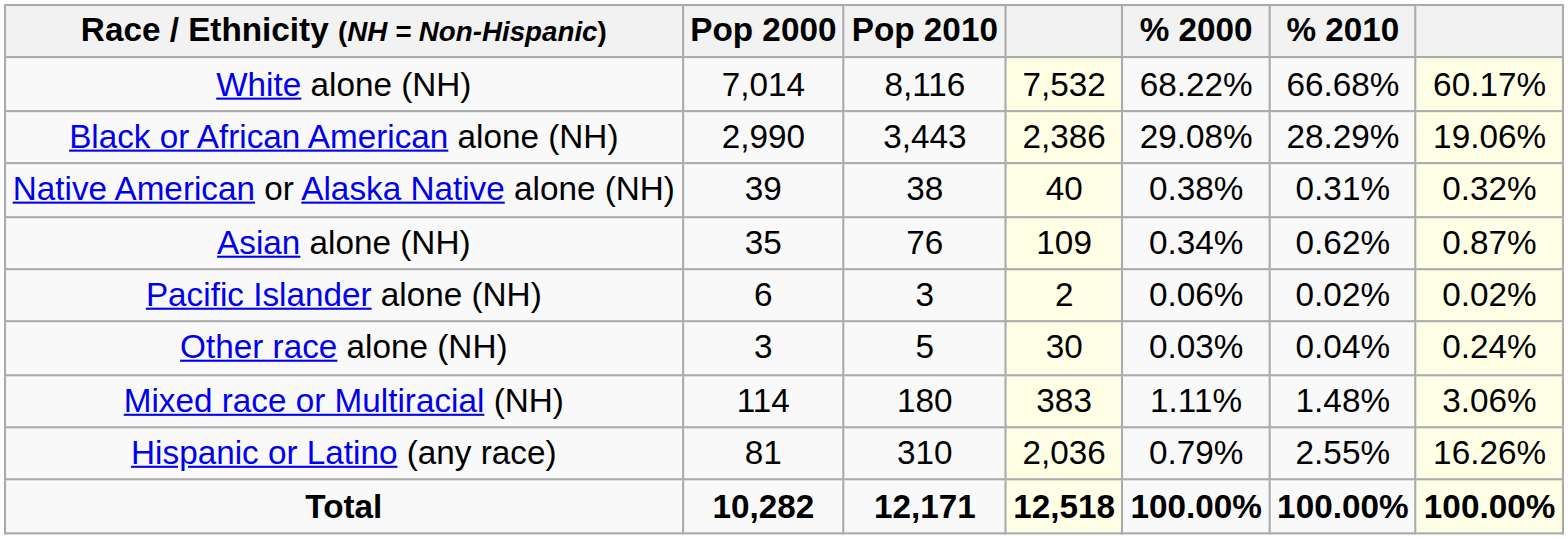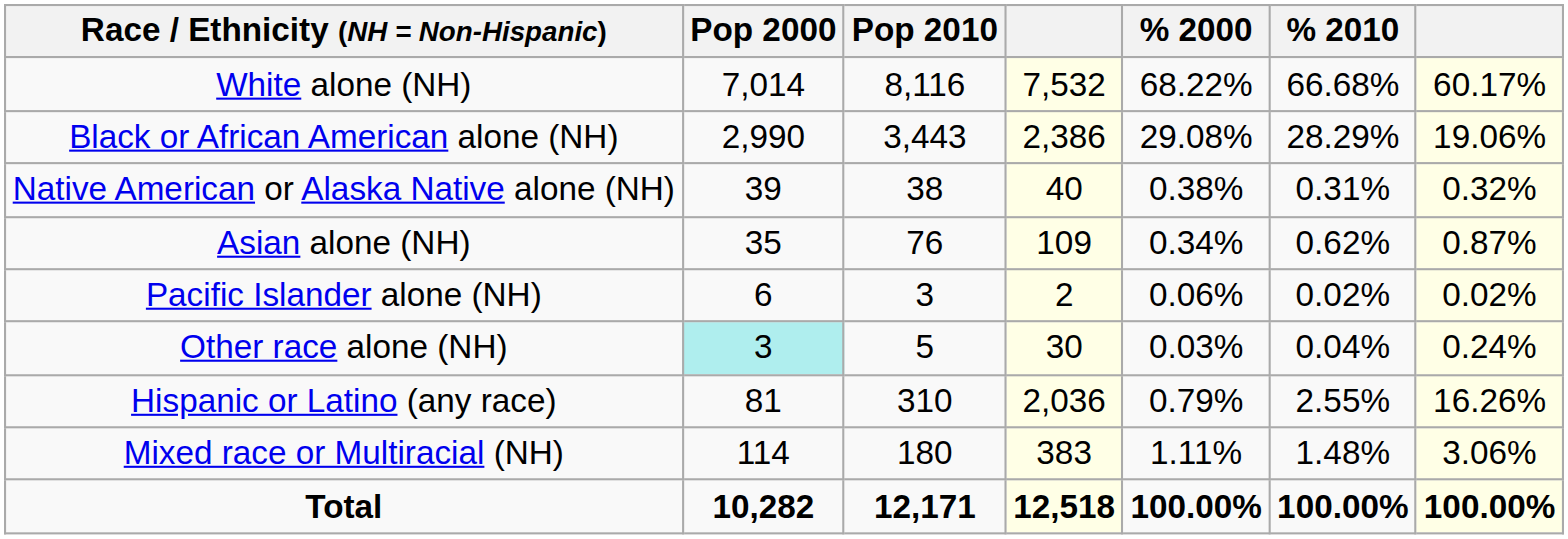(763, 347) no background -> (763, 347) paleturquoise background
rows swapped: (344, 400) <-> (344, 453)
